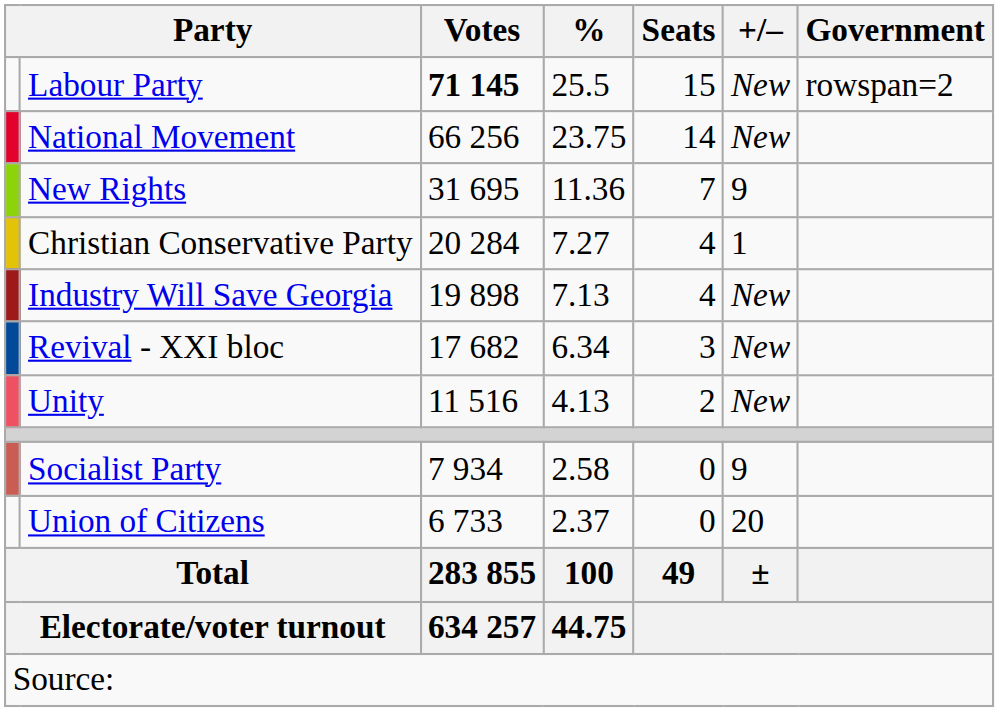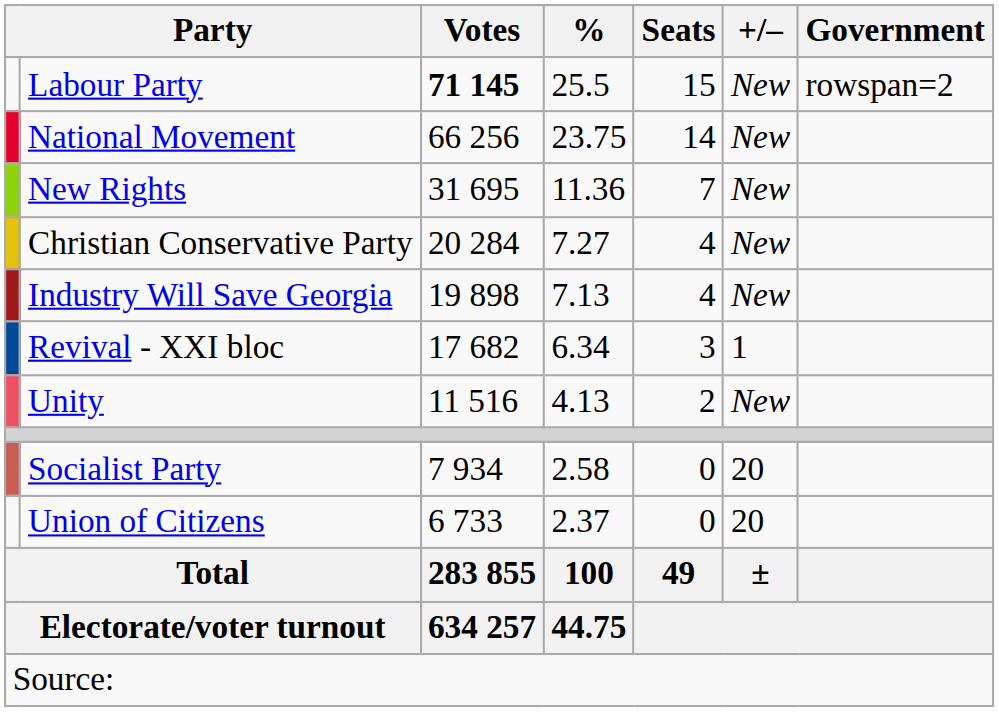(739, 189) 9 -> (761, 189) New
(739, 242) 1 -> (761, 242) New
(761, 347) New -> (739, 347) 1
(739, 468) 9 -> (748, 468) 20
